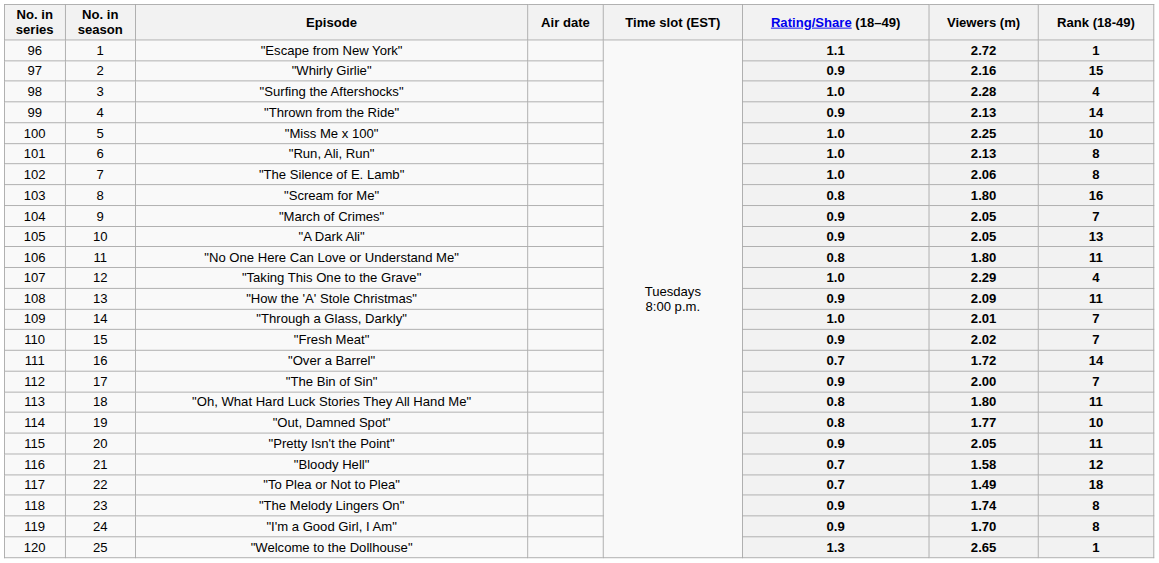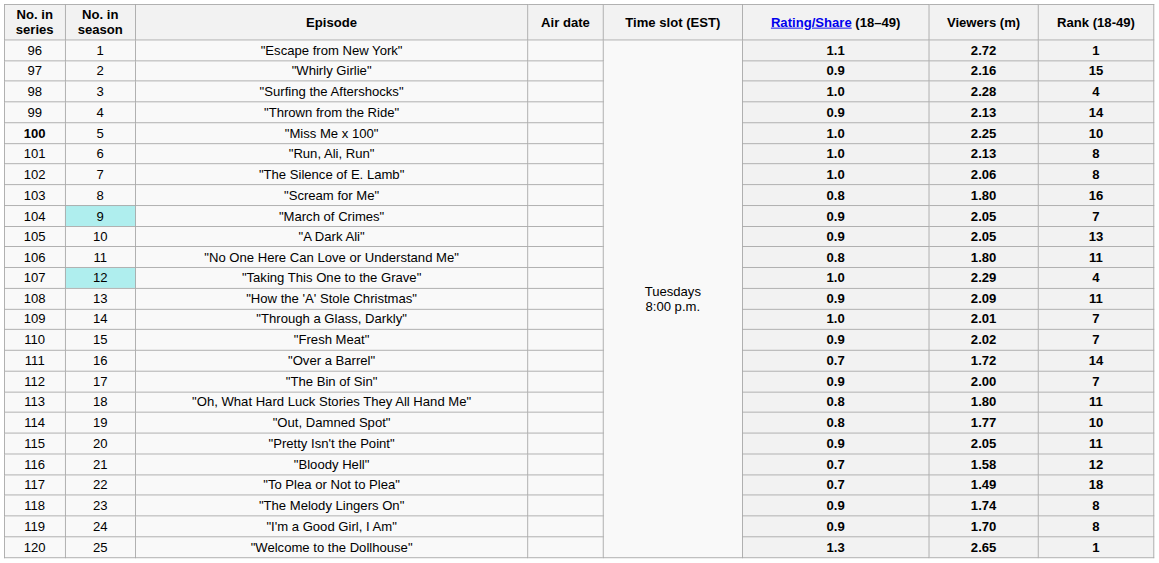(35, 133) normal -> (35, 133) bold
(100, 216) no background -> (100, 216) paleturquoise background
(100, 278) no background -> (100, 278) paleturquoise background
